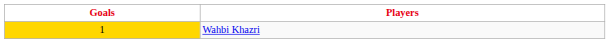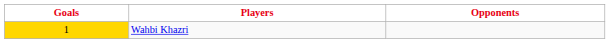+ column: (495, 13)
